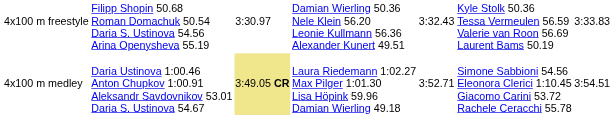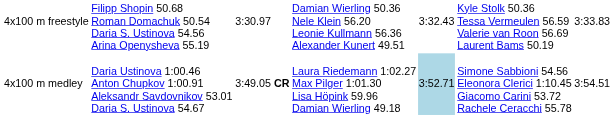(262, 84) khaki background -> (262, 84) no background
(437, 84) no background -> (437, 84) lightblue background
